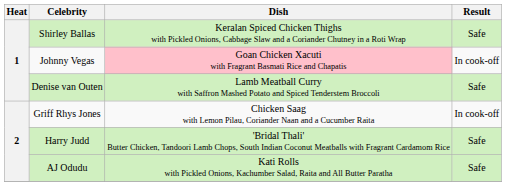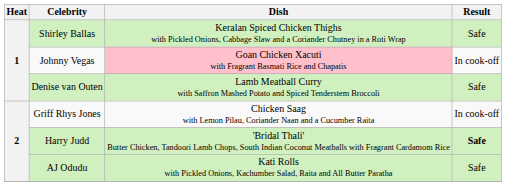(477, 141) normal -> (477, 141) bold
